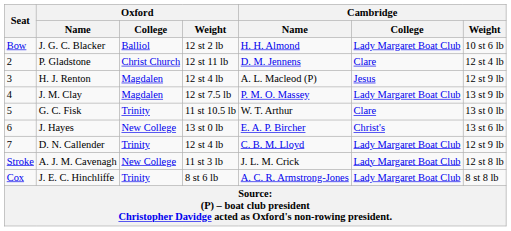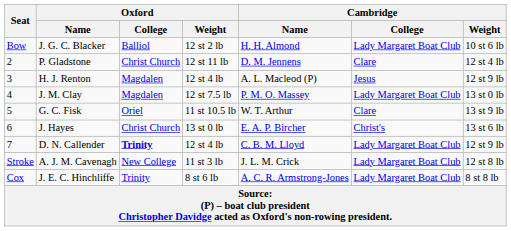(485, 95) 13 st 9 lb -> (485, 95) 13 st 0 lb
(136, 111) Trinity -> (132, 111) Oriel
(485, 111) 13 st 0 lb -> (485, 111) 13 st 9 lb
(149, 128) New College -> (151, 128) Christ Church
(136, 144) normal -> (137, 144) bold
